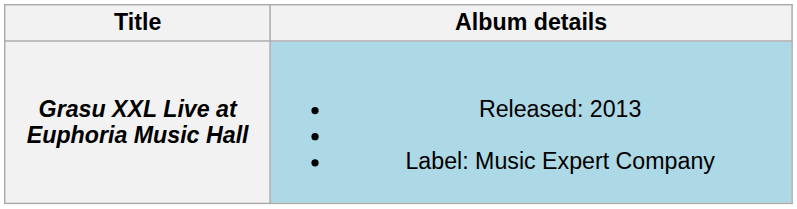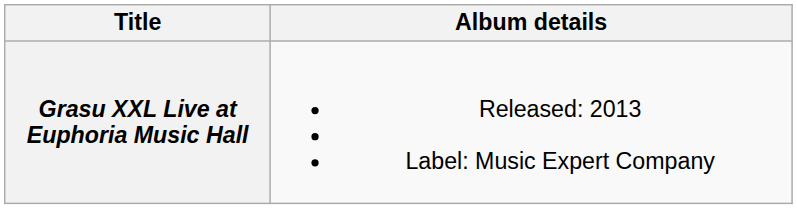(531, 135) lightblue background -> (531, 135) no background
